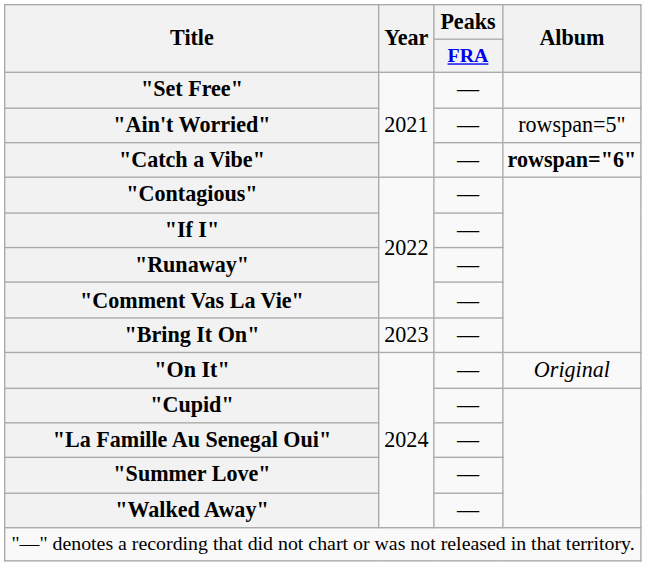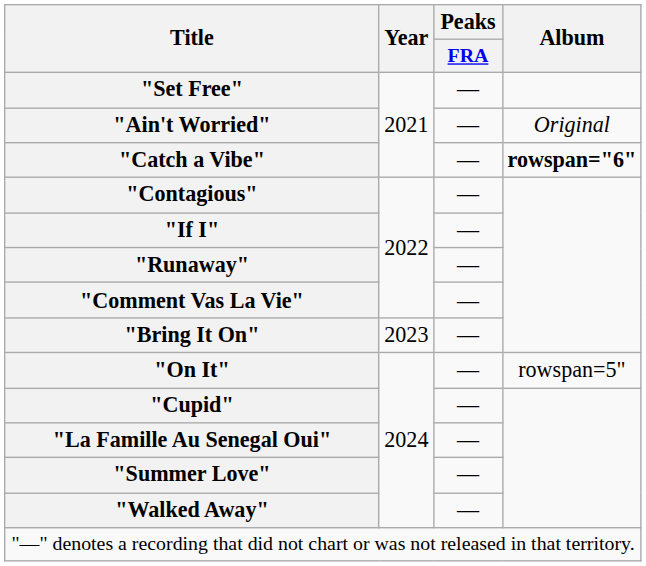(572, 124) rowspan=5" -> (572, 124) Original
(572, 369) Original -> (572, 369) rowspan=5"
